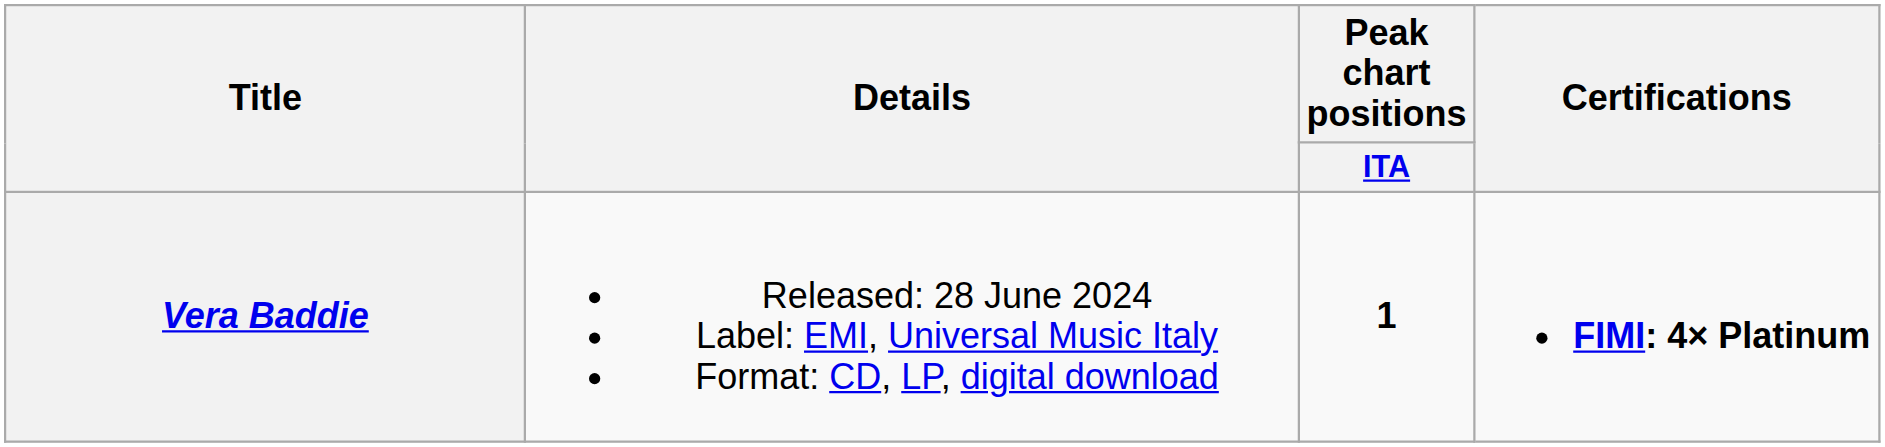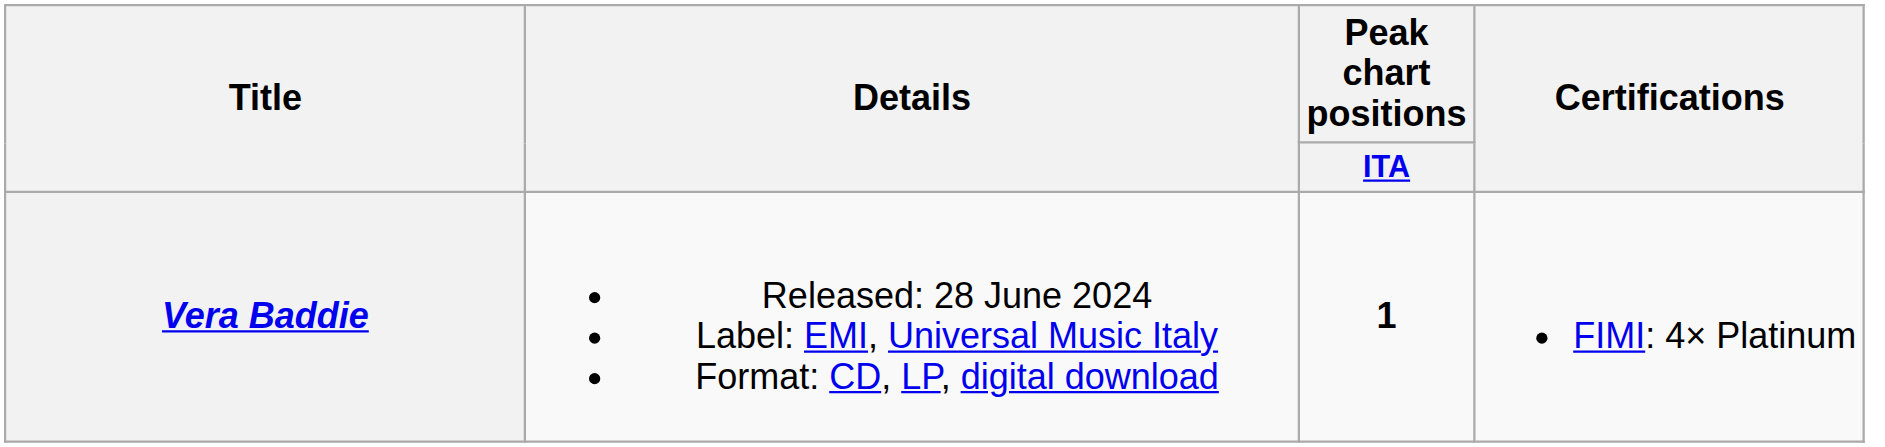(1677, 337) bold -> (1670, 337) normal
